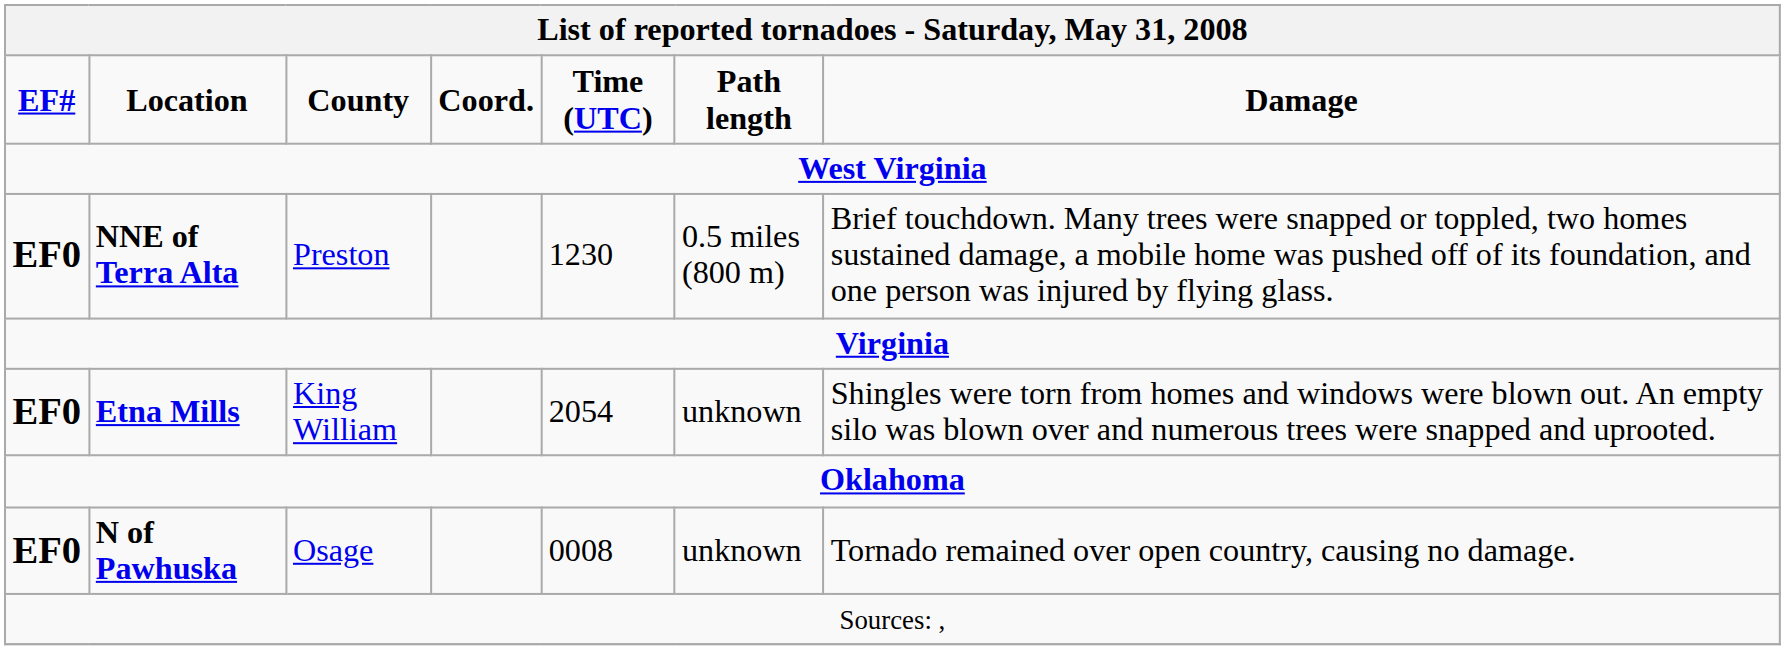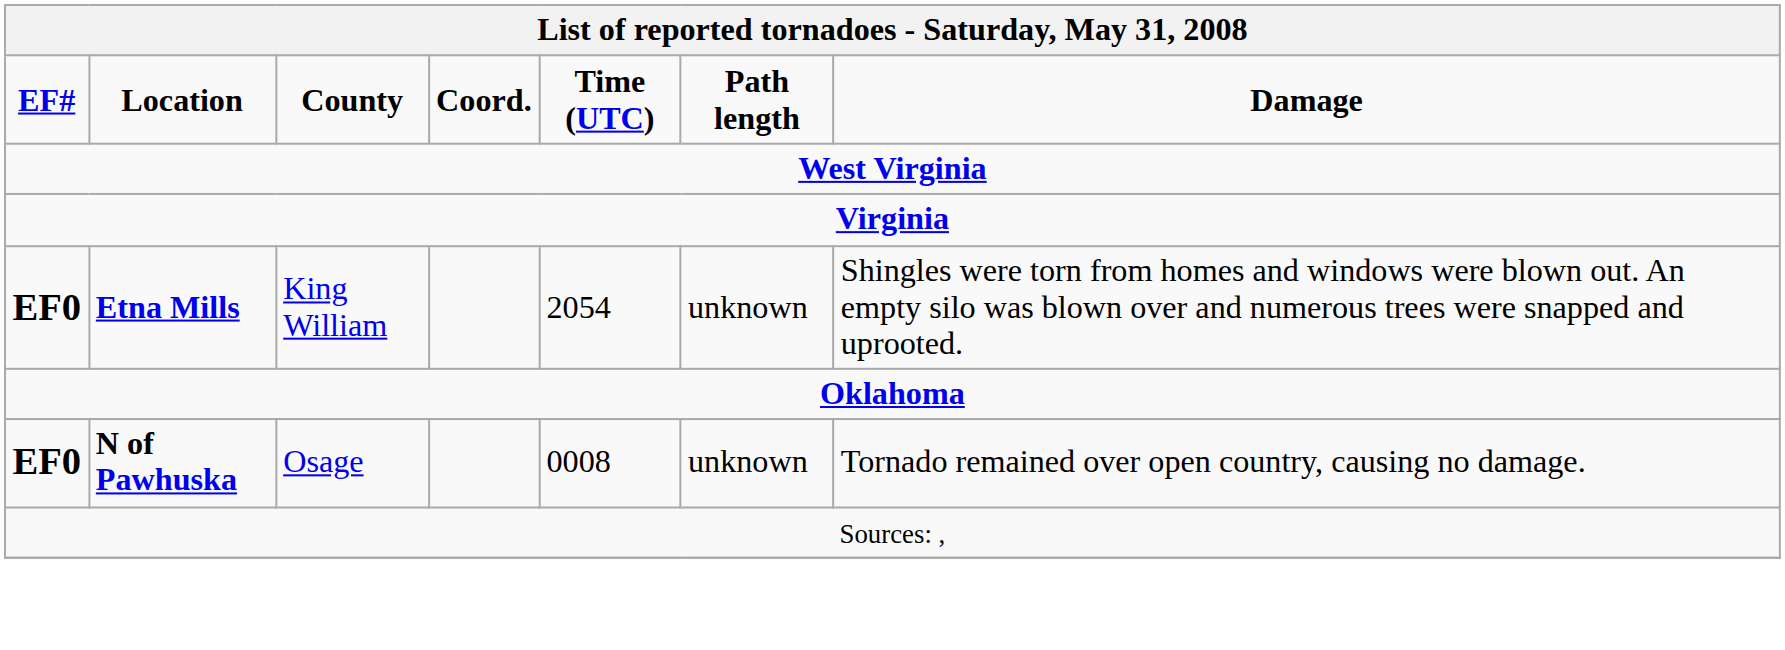- row: (167, 255)
